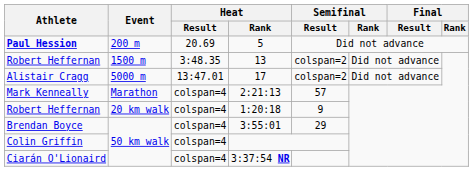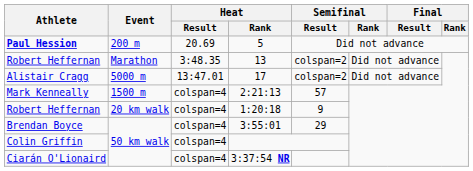(128, 60) 1500 m -> (134, 60) Marathon
(134, 93) Marathon -> (128, 93) 1500 m
